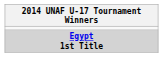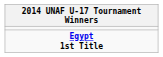(82, 41) lightgrey background -> (82, 41) no background
